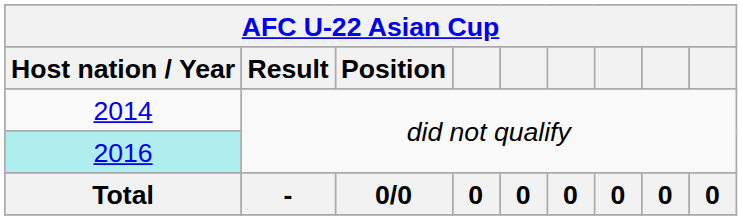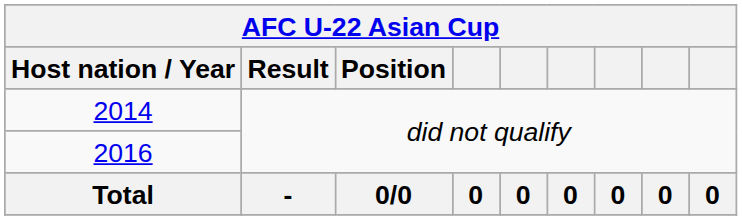(123, 152) paleturquoise background -> (123, 152) no background
